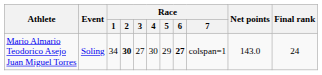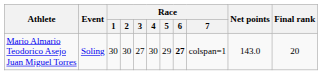(113, 52) 34 -> (113, 52) 30
(127, 52) bold -> (127, 52) normal
(295, 52) 24 -> (295, 52) 20
